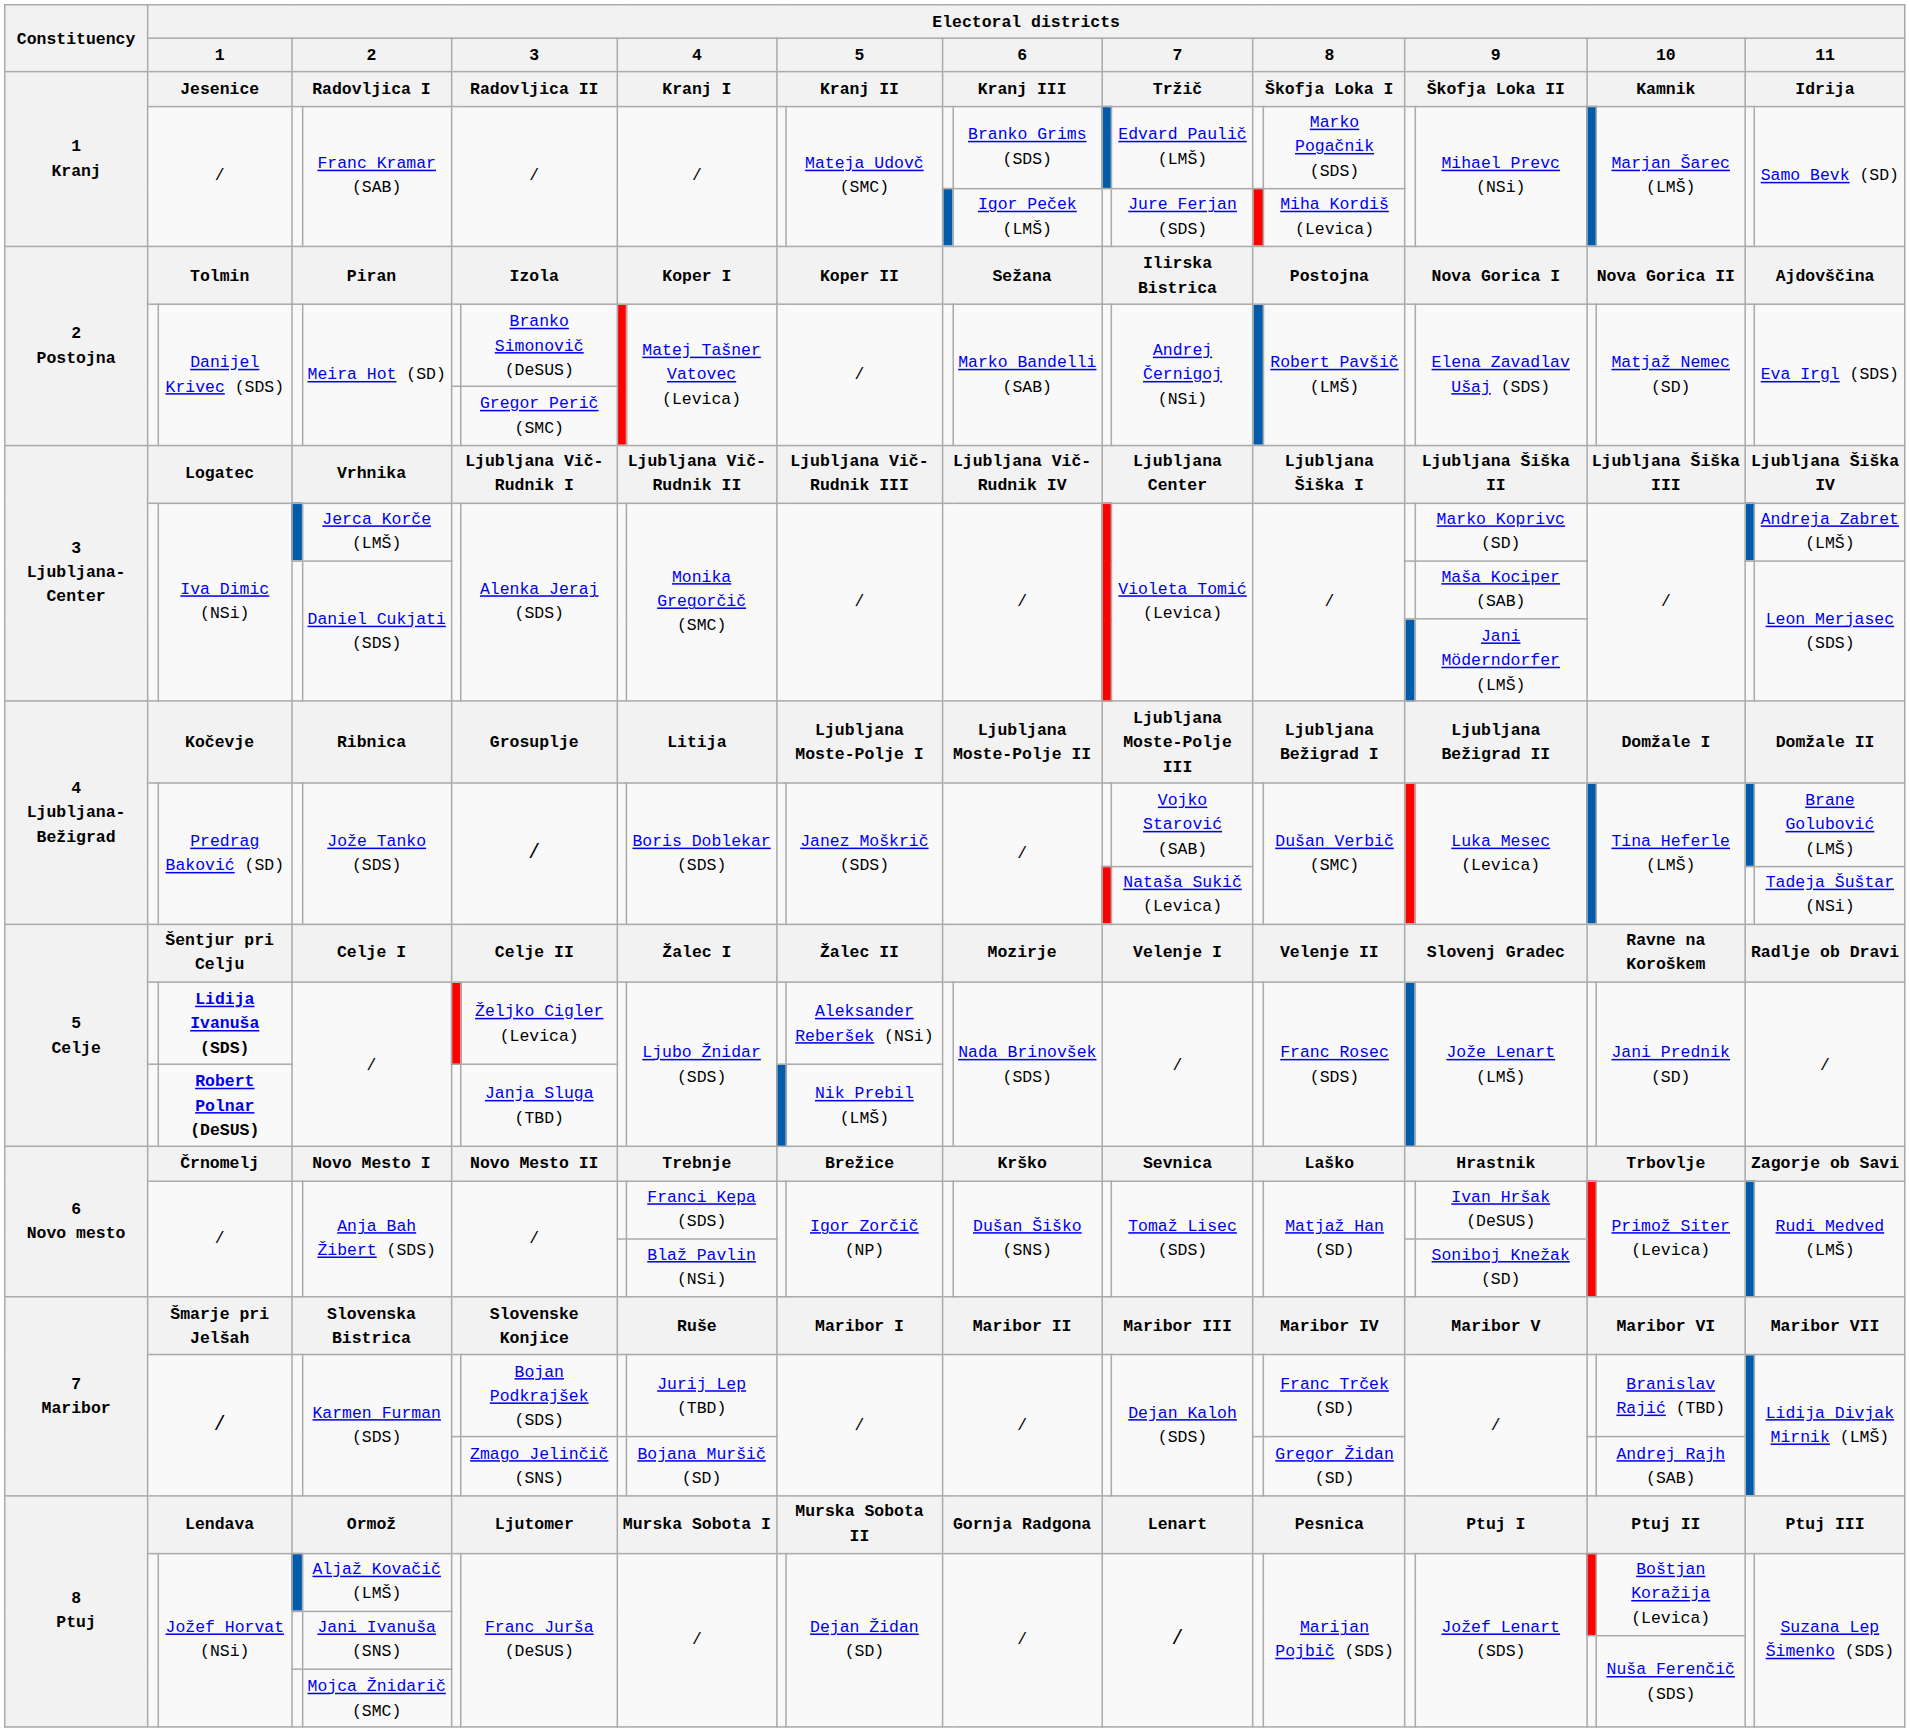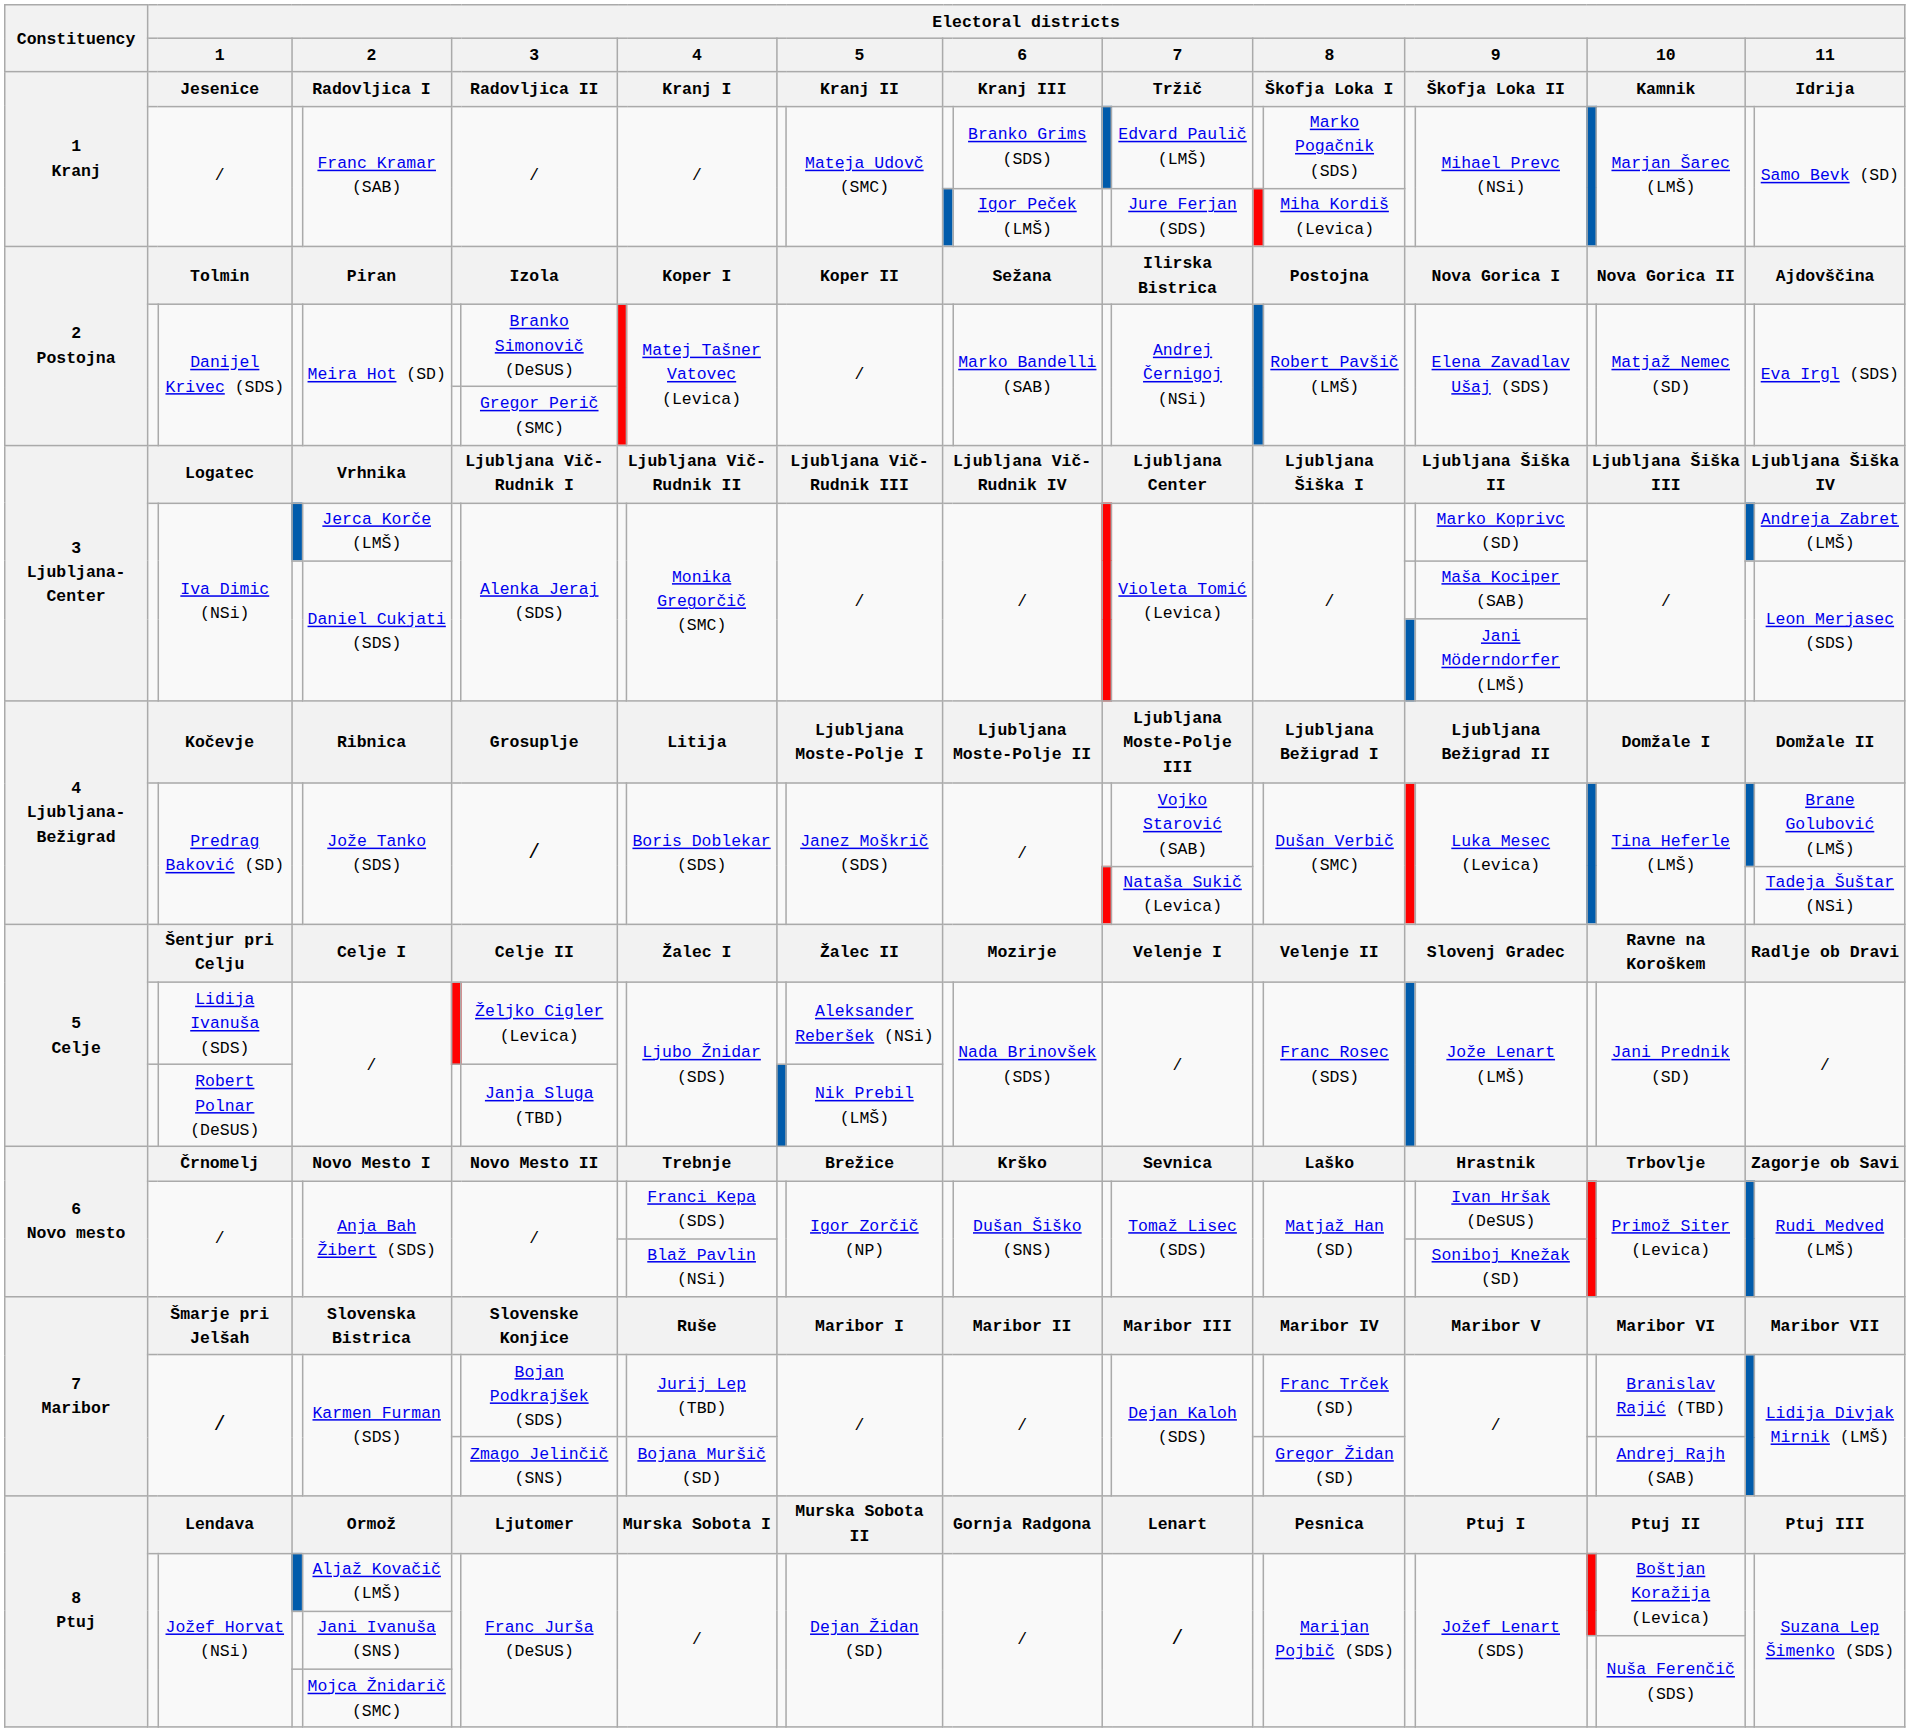(225, 1023) bold -> (225, 1023) normal
(225, 1105) bold -> (225, 1106) normal
